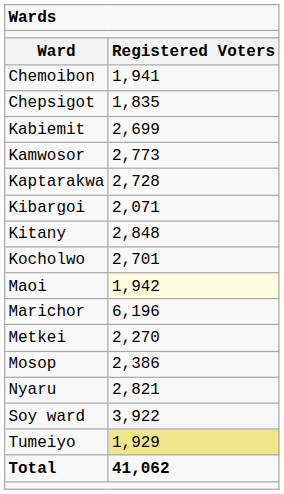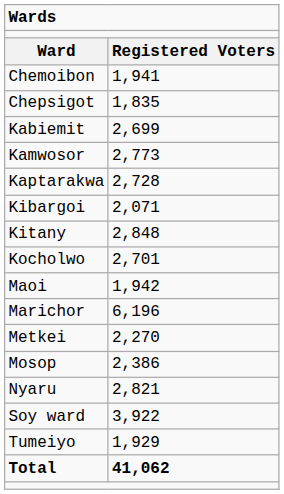(136, 286) lightyellow background -> (136, 286) no background
(136, 442) khaki background -> (136, 442) no background
